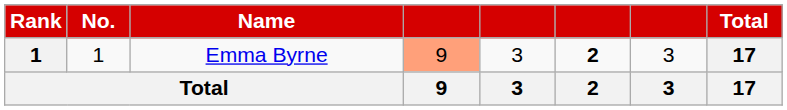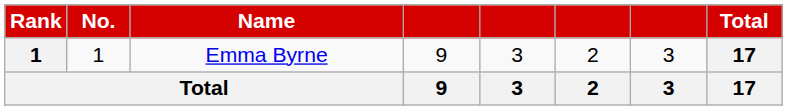(441, 54) lightsalmon background -> (441, 54) no background
(593, 54) bold -> (593, 54) normal
